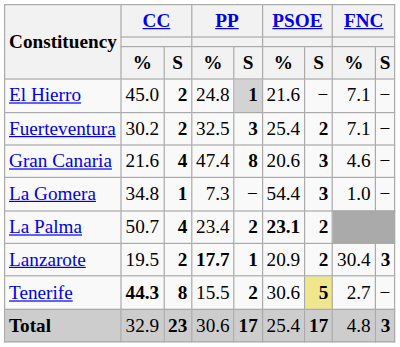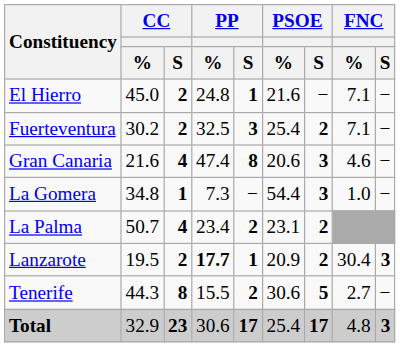(253, 95) lightgrey background -> (253, 95) no background
(283, 226) bold -> (283, 226) normal
(142, 292) bold -> (142, 292) normal
(323, 292) khaki background -> (323, 292) no background
